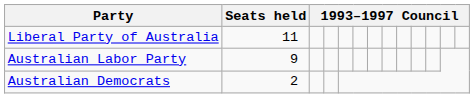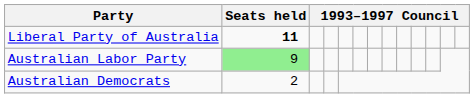(294, 38) normal -> (294, 38) bold
(298, 60) no background -> (298, 60) lightgreen background
